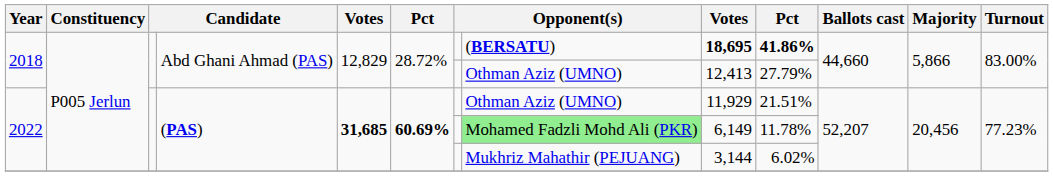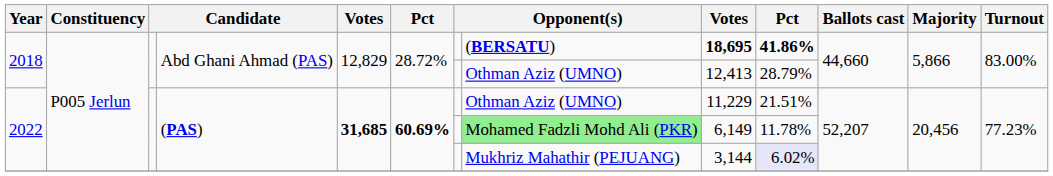(786, 74) 27.79% -> (786, 74) 28.79%
(729, 101) 11,929 -> (729, 101) 11,229
(793, 157) no background -> (793, 157) lavender background
